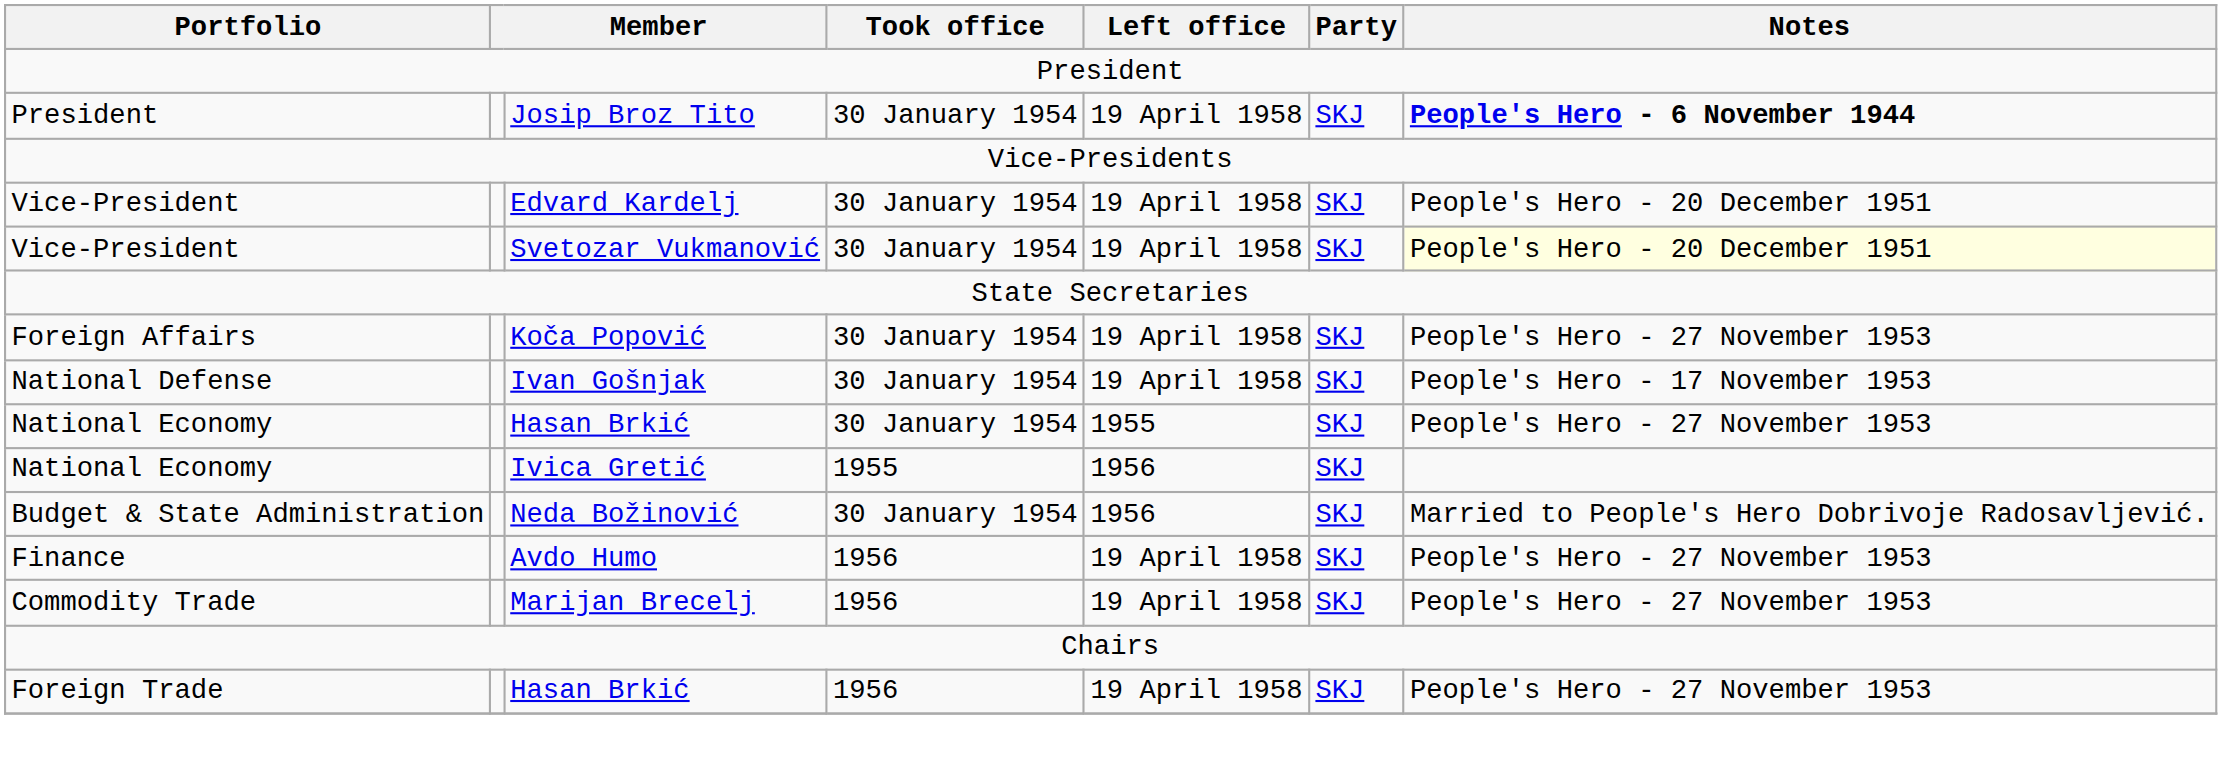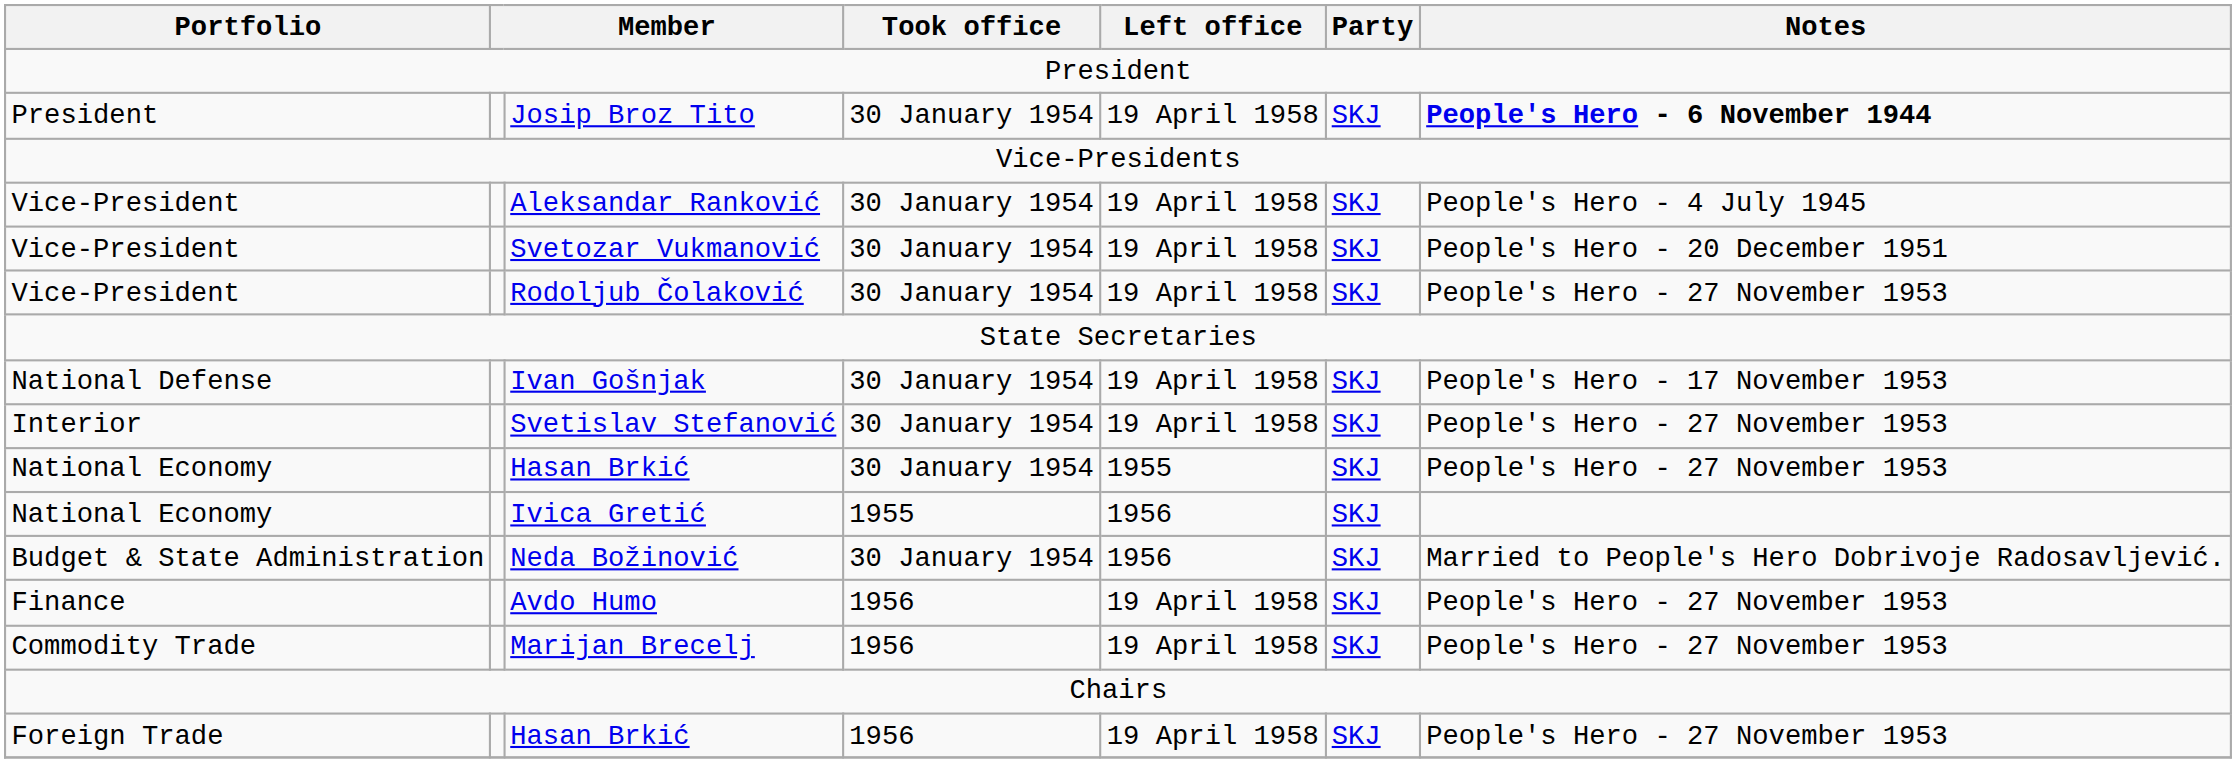- row: (126, 204)
+ row: (126, 204)
(1671, 249) lightyellow background -> (1687, 249) no background
+ row: (126, 293)
- row: (134, 337)
+ row: (77, 426)
